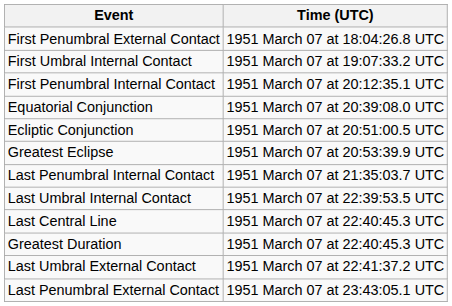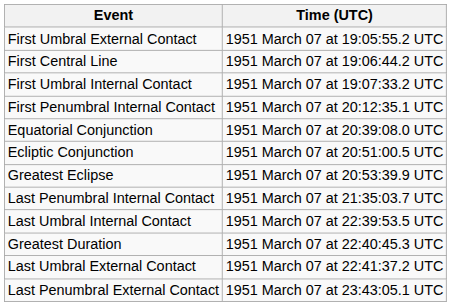- row: (114, 38)
+ row: (102, 38)
+ row: (63, 61)
- row: (62, 221)
